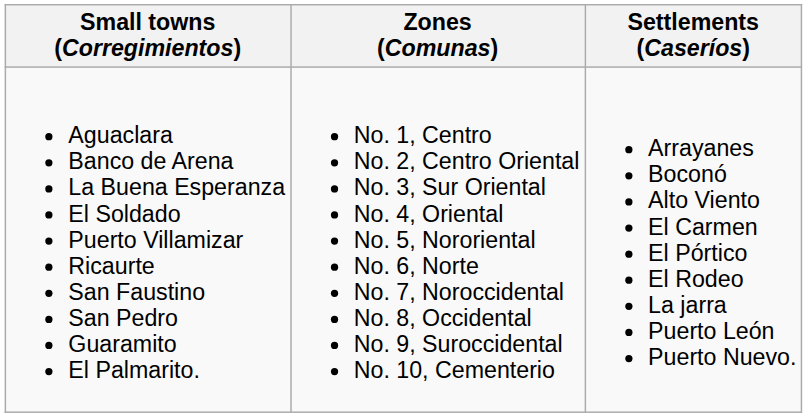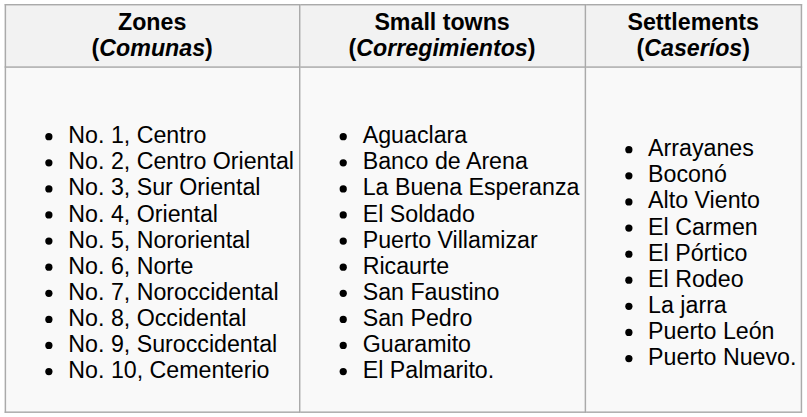columns swapped: (438, 35) <-> (148, 35)
